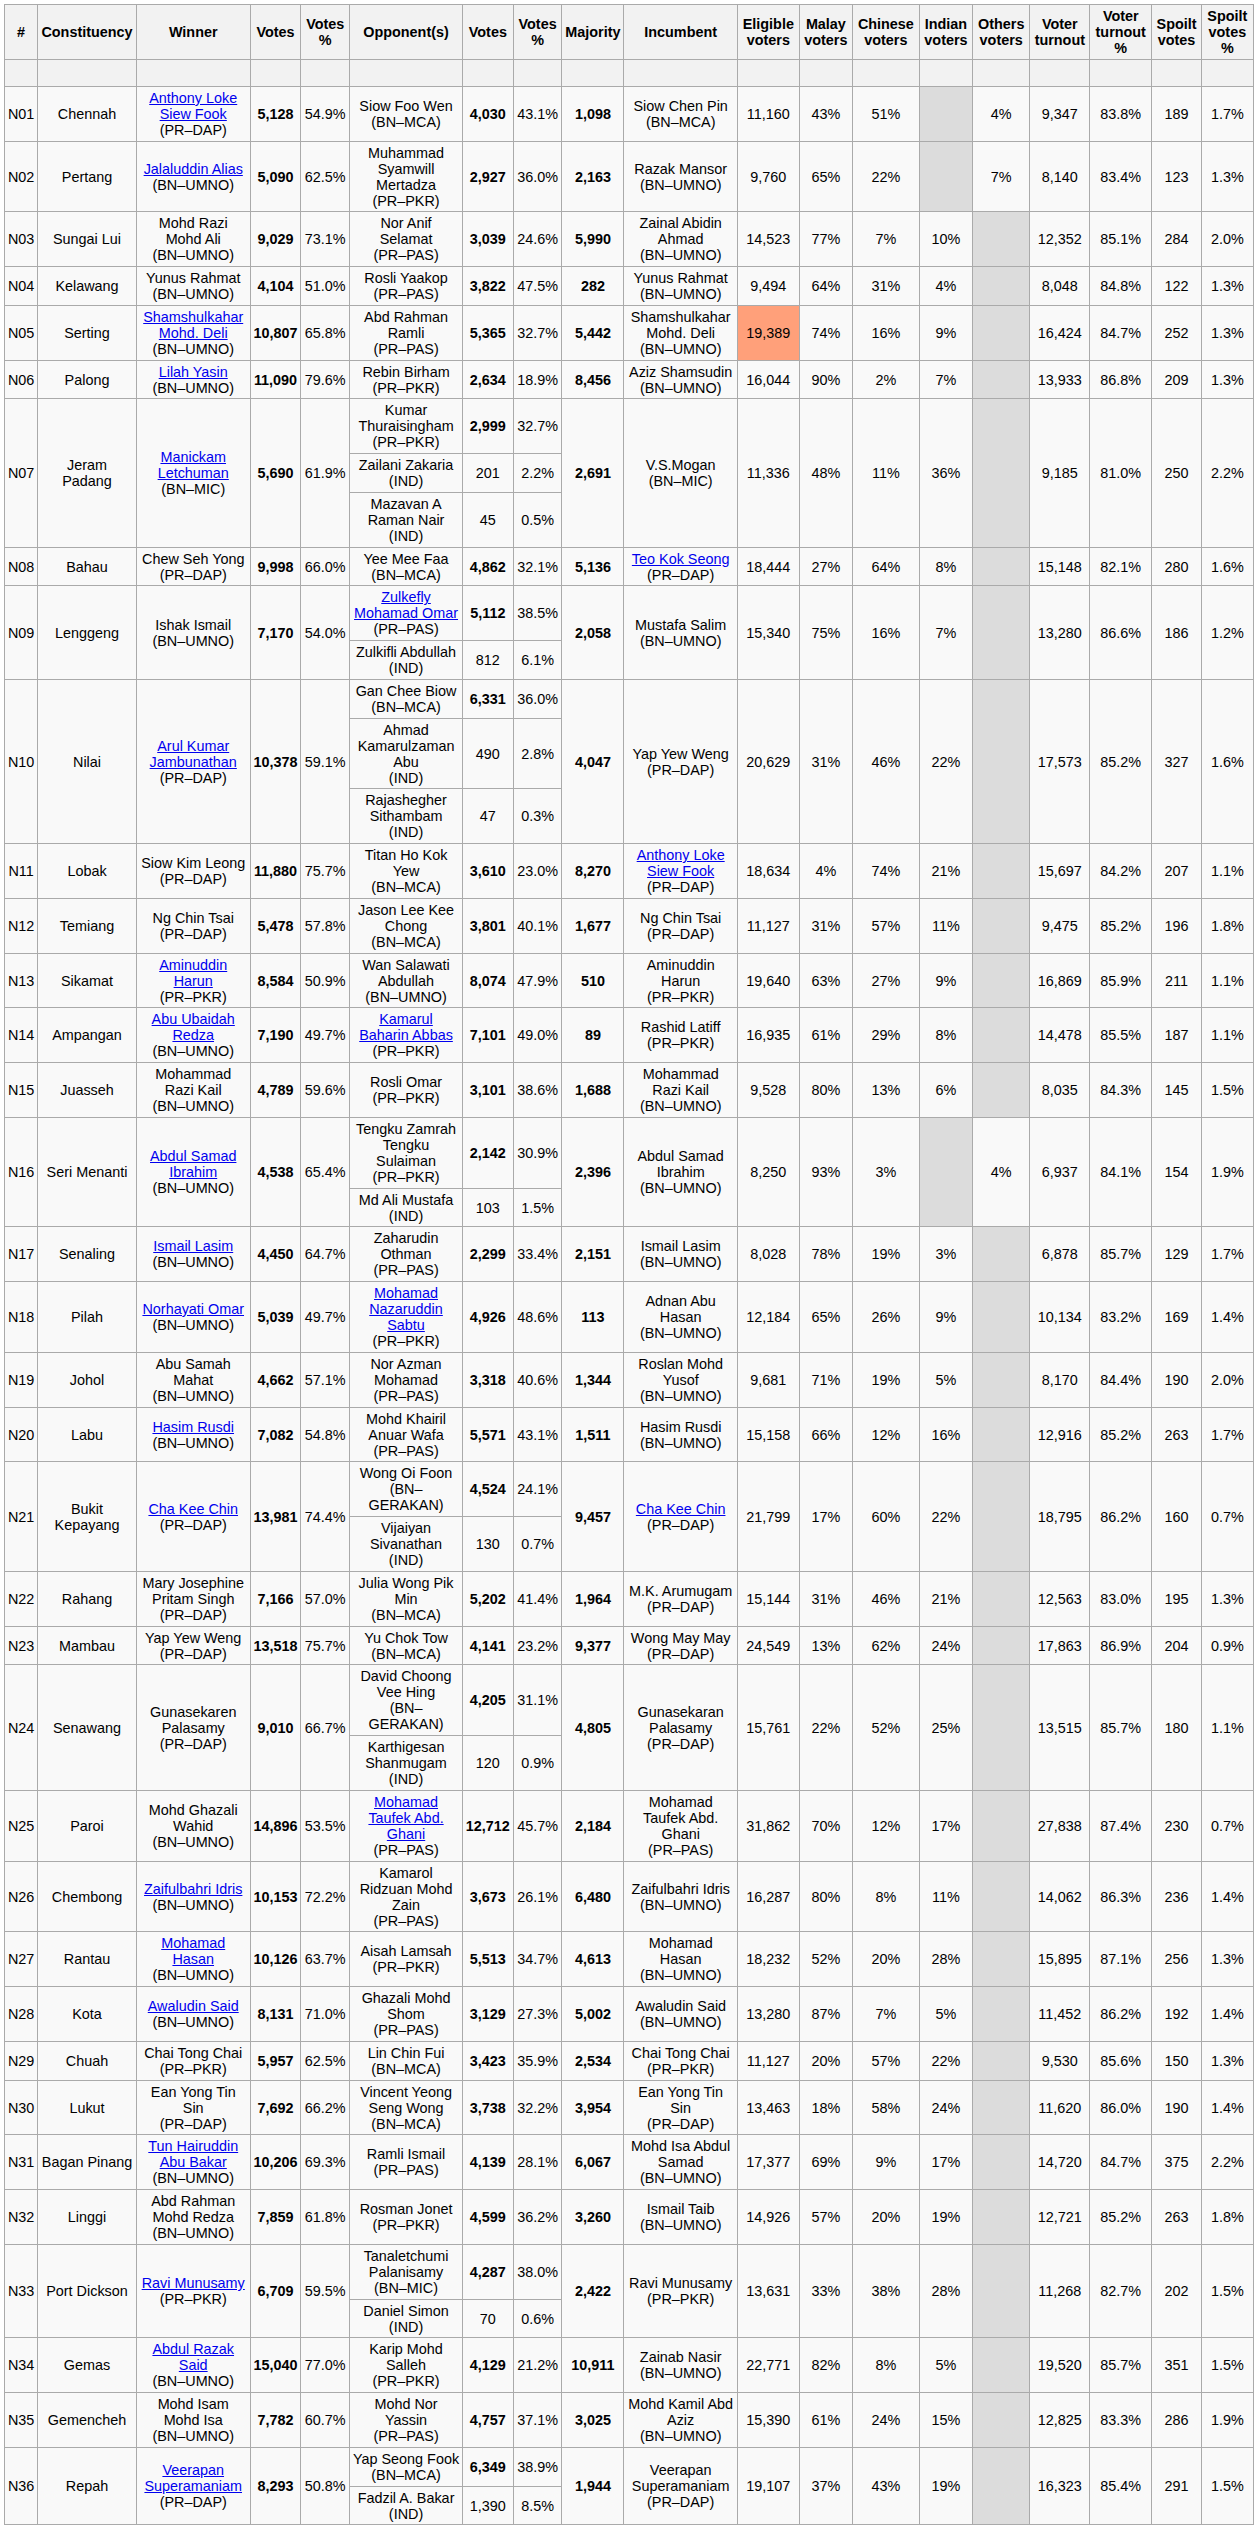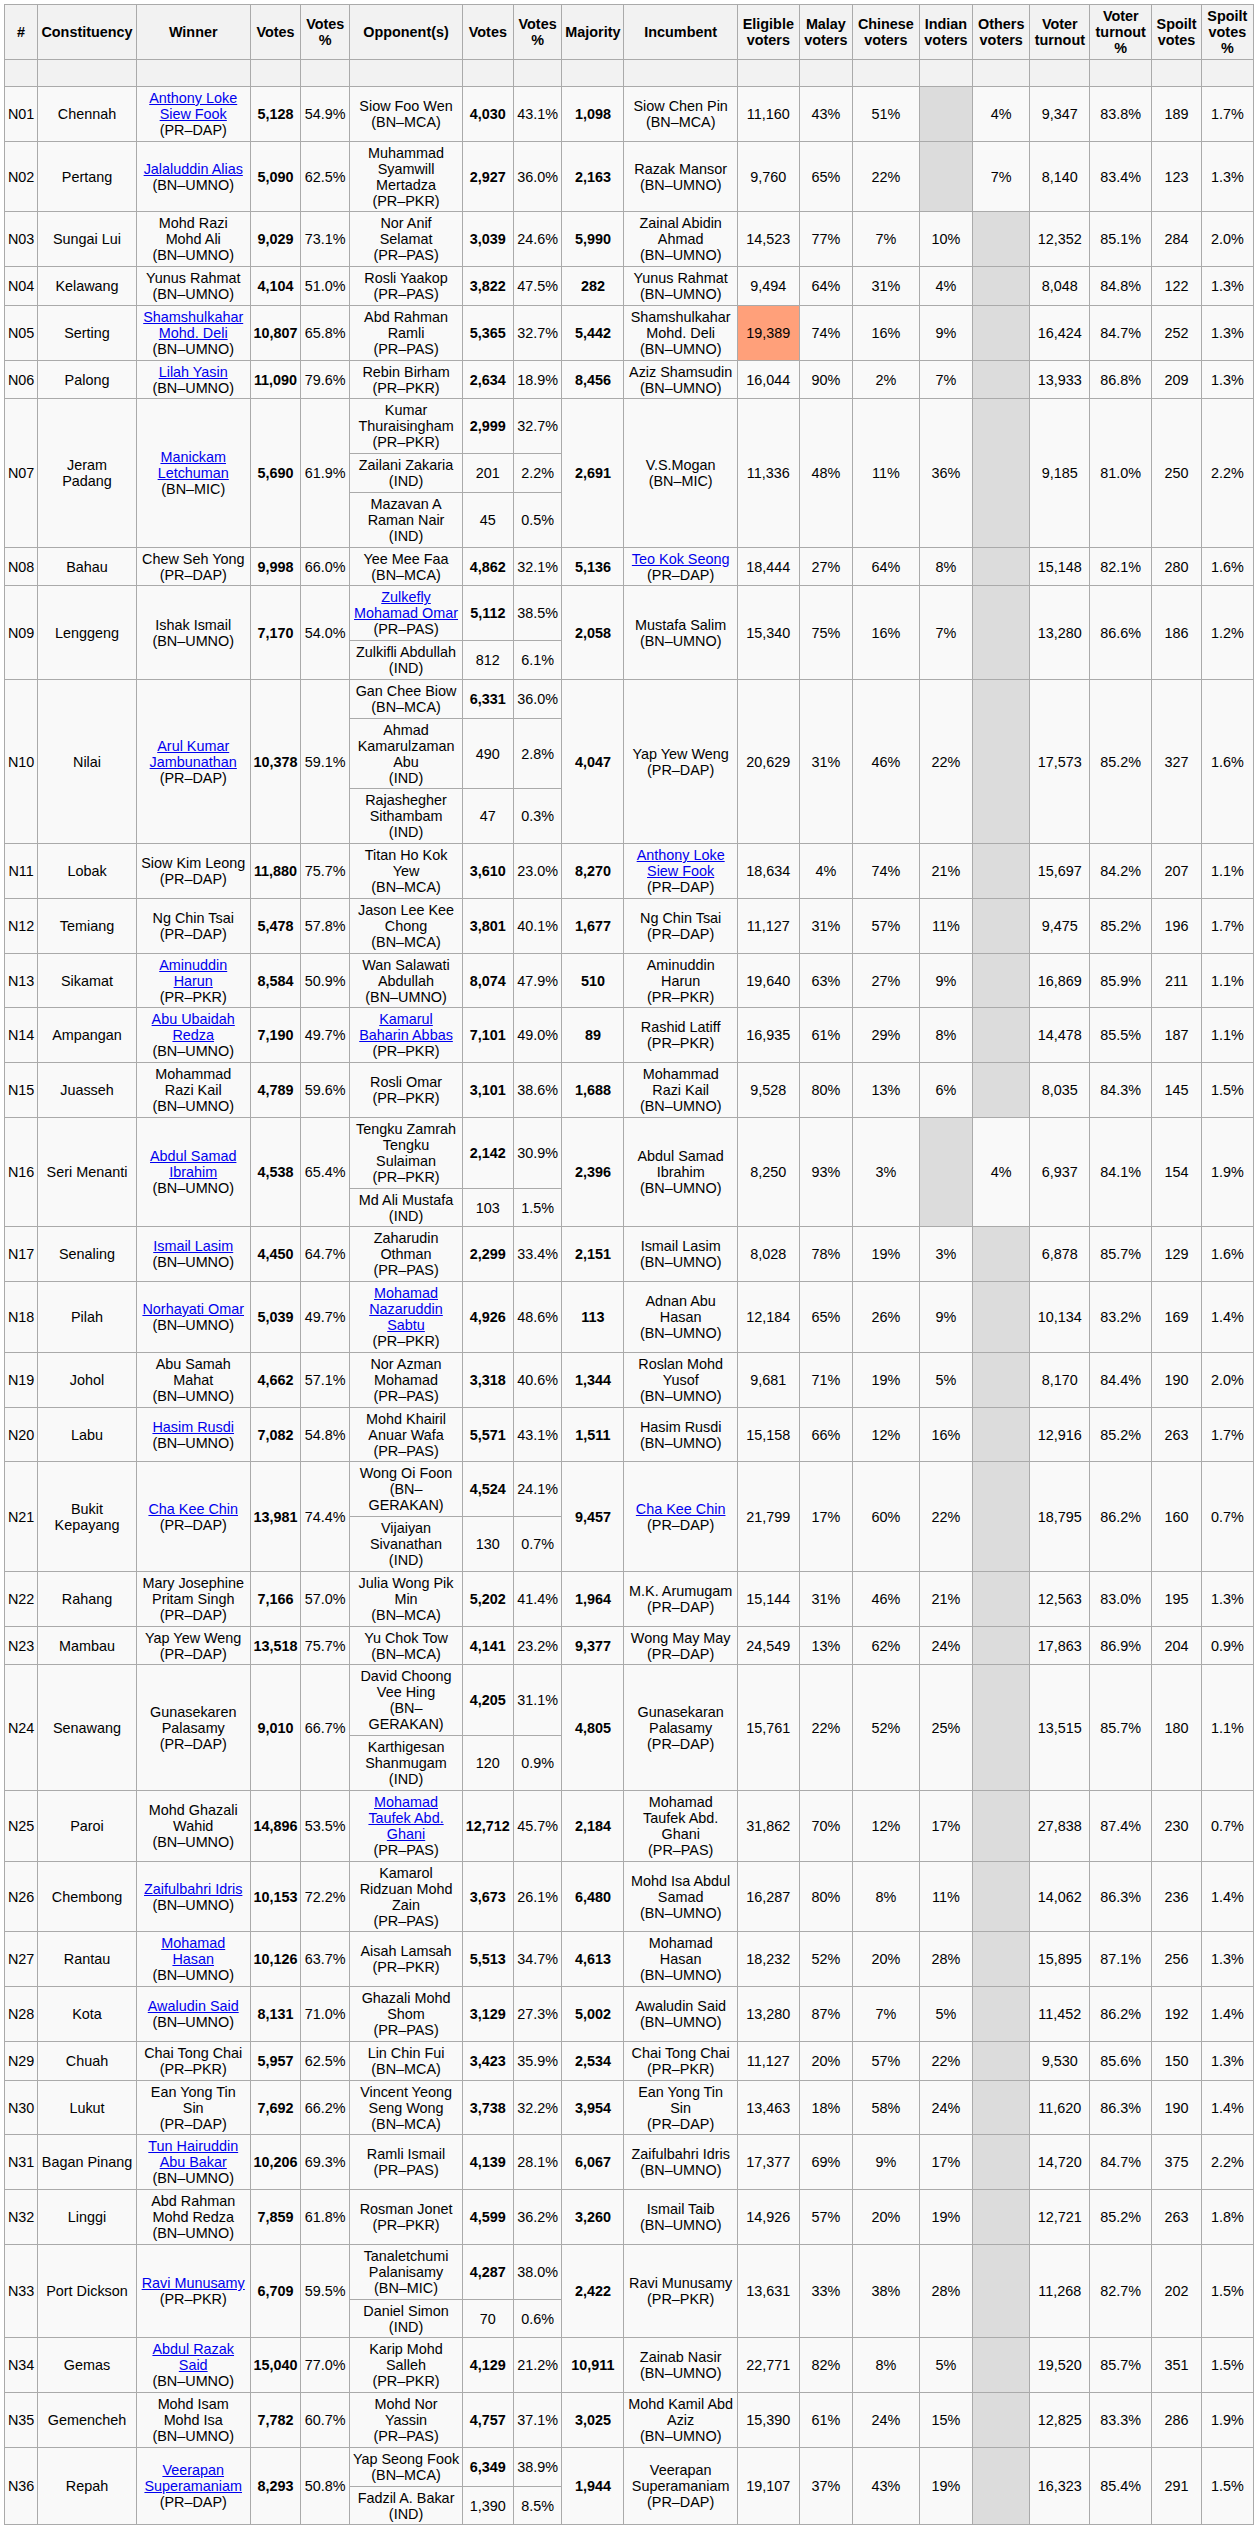(1227, 926) 1.8% -> (1227, 926) 1.7%
(1227, 1254) 1.7% -> (1227, 1254) 1.6%
(681, 1897) Zaifulbahri Idris (BN–UMNO) -> (681, 1897) Mohd Isa Abdul Samad (BN–UMNO)
(1121, 2108) 86.0% -> (1121, 2108) 86.3%
(681, 2162) Mohd Isa Abdul Samad (BN–UMNO) -> (681, 2162) Zaifulbahri Idris (BN–UMNO)
